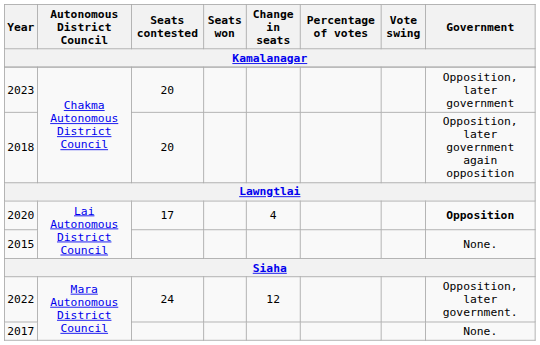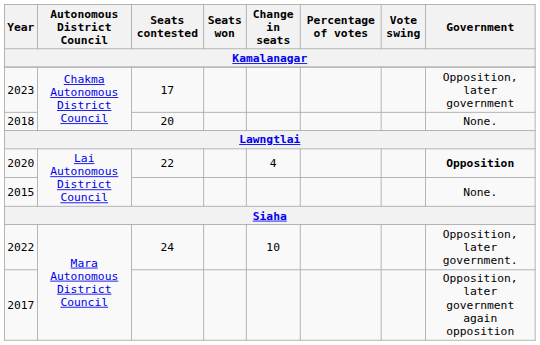(167, 90) 20 -> (167, 90) 17
(480, 147) Opposition, later government again opposition -> (480, 121) None.
(167, 215) 17 -> (167, 163) 22
(273, 299) 12 -> (273, 247) 10
(480, 331) None. -> (480, 305) Opposition, later government again opposition
